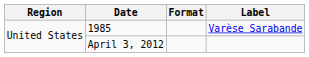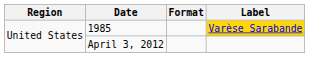(255, 28) no background -> (255, 28) gold background
